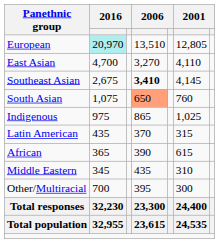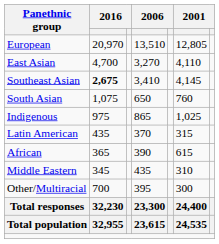(108, 44) paleturquoise background -> (108, 44) no background
(105, 80) normal -> (105, 80) bold
(147, 80) bold -> (147, 80) normal
(143, 98) lightsalmon background -> (143, 98) no background
